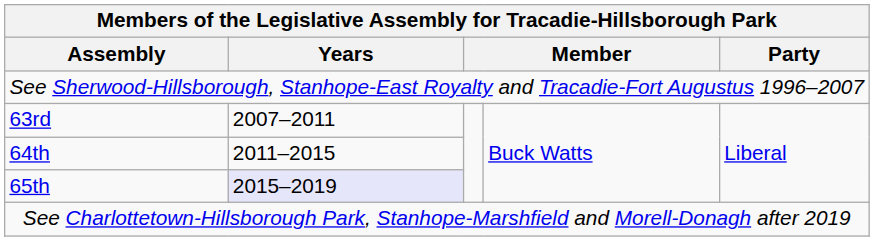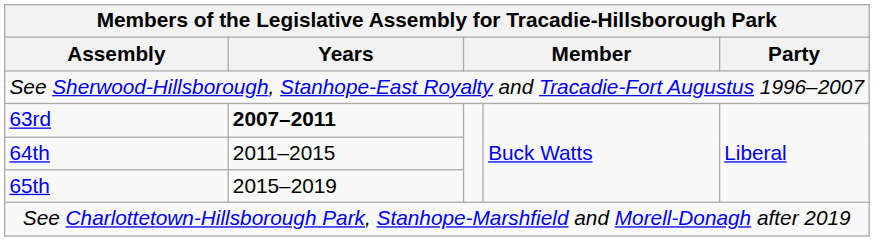(284, 119) normal -> (284, 119) bold
(285, 185) lavender background -> (285, 185) no background
